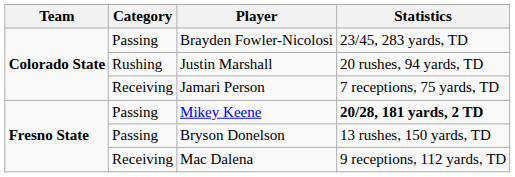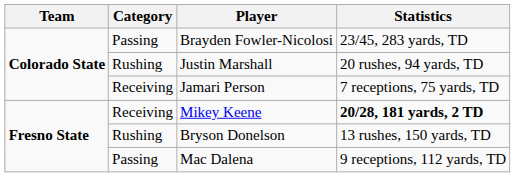(135, 111) Passing -> (143, 111) Receiving
(135, 135) Passing -> (137, 135) Rushing
(143, 159) Receiving -> (135, 159) Passing
